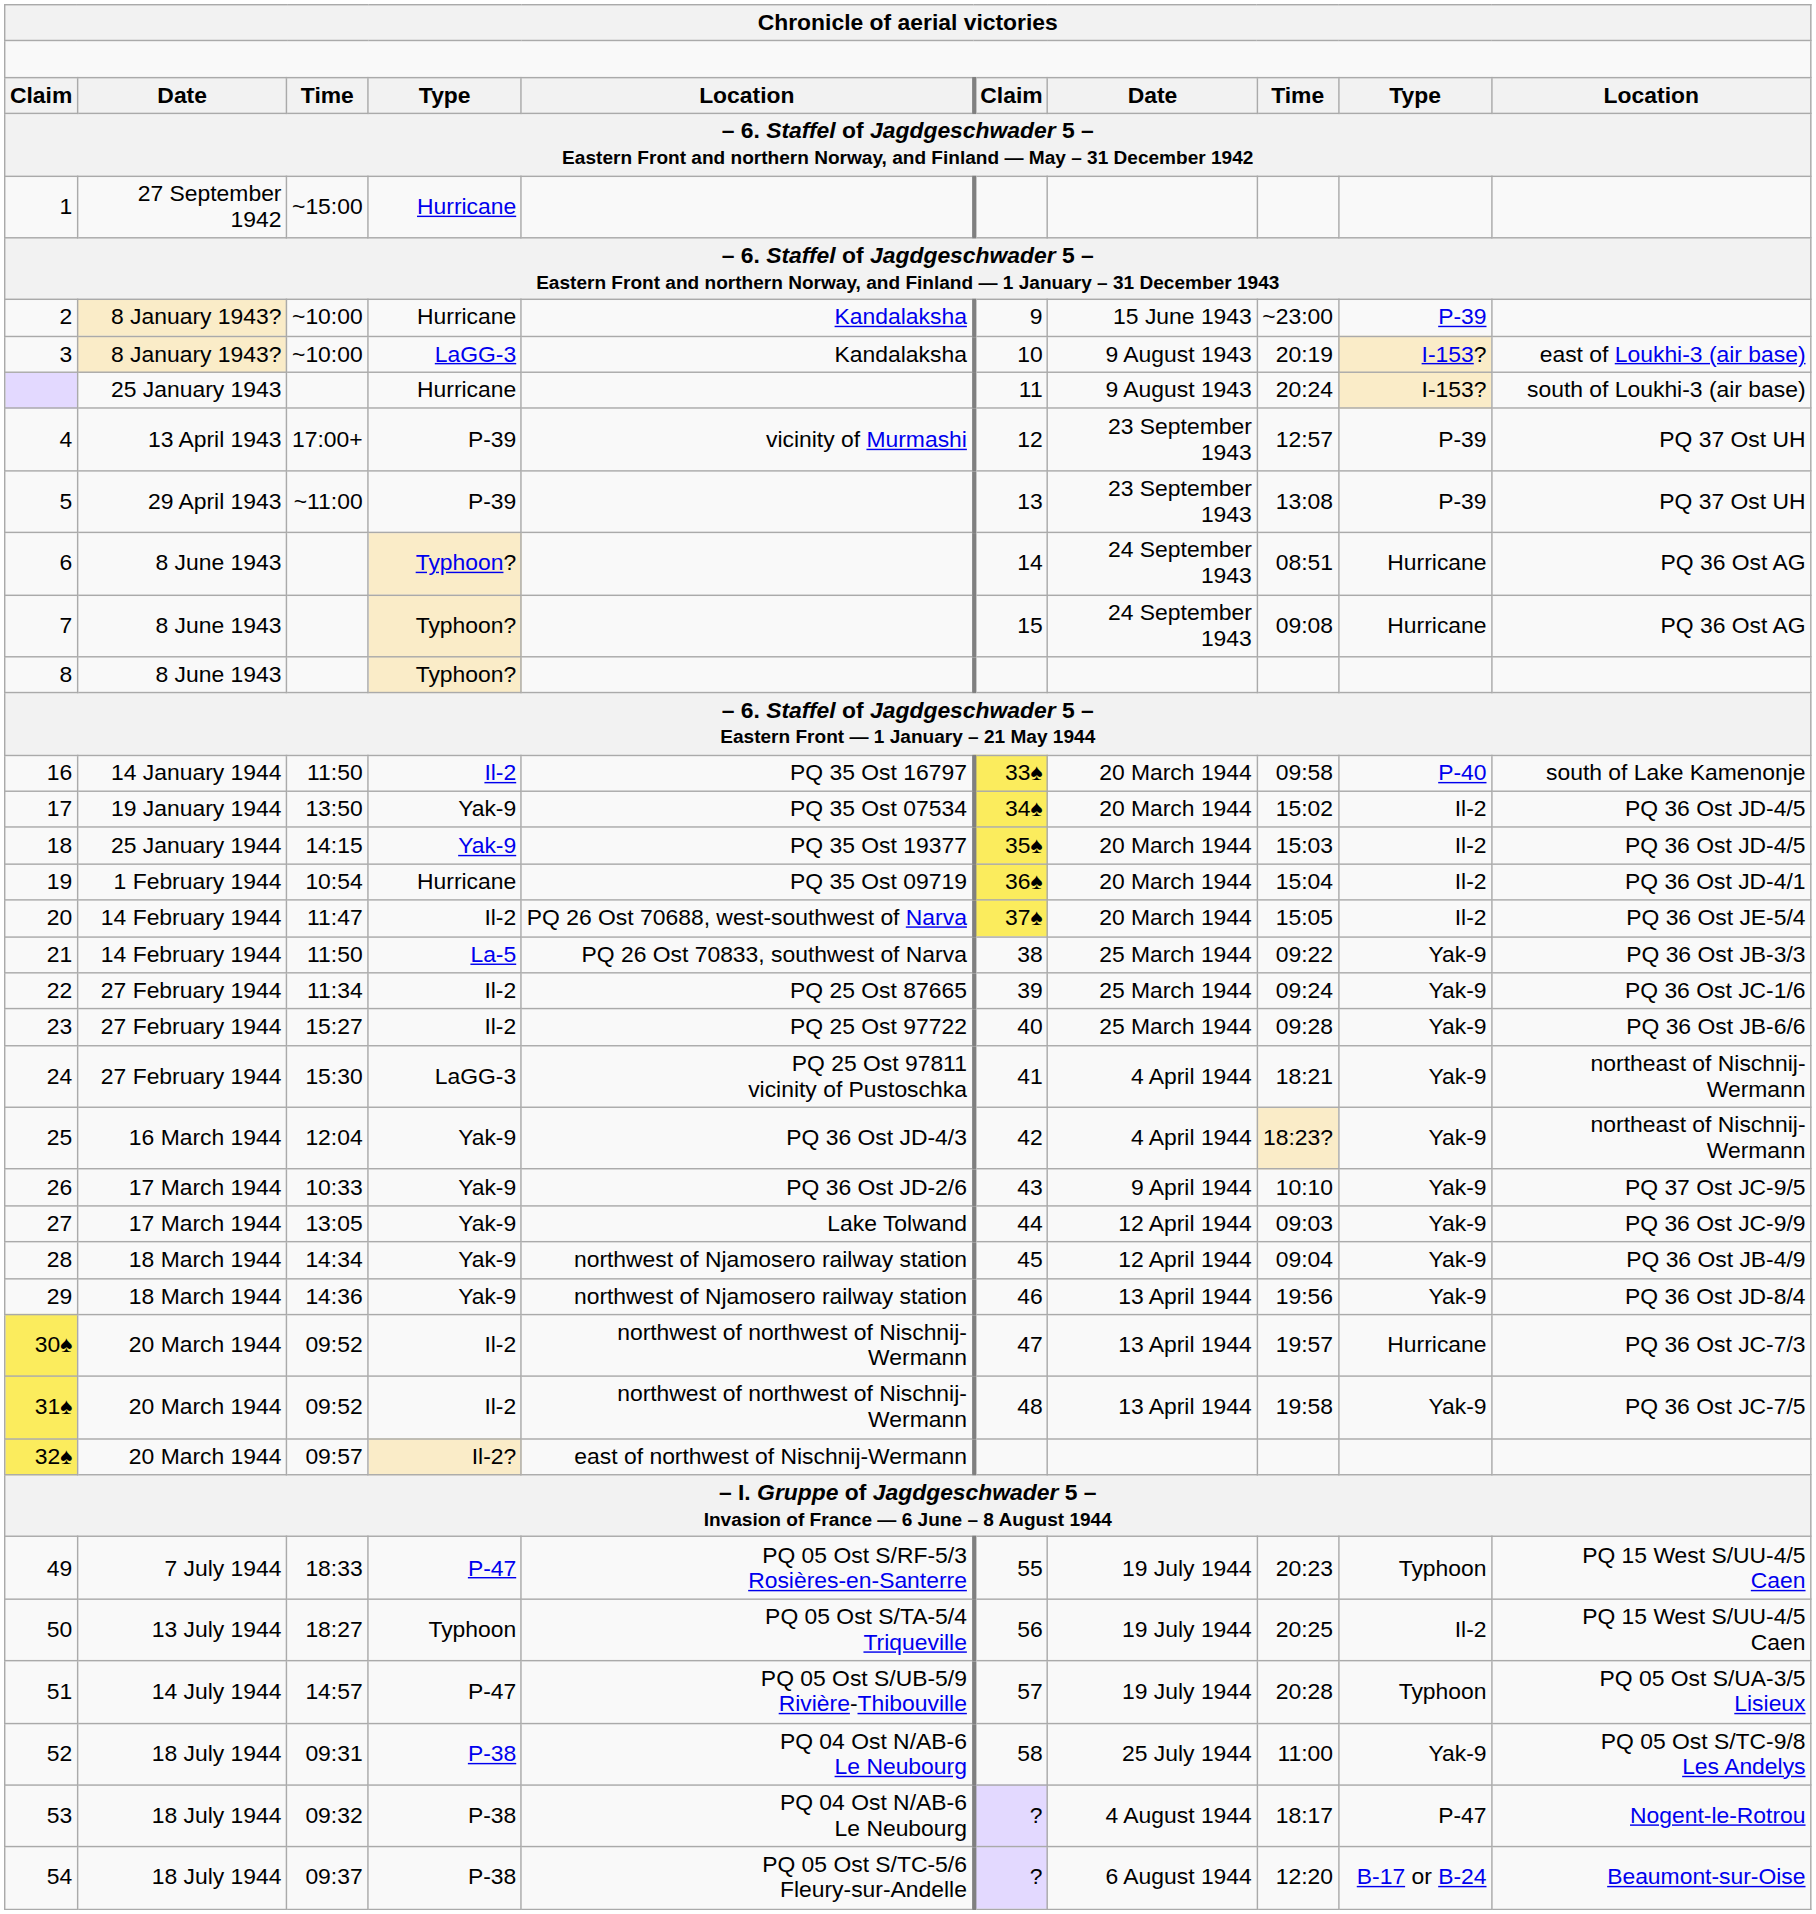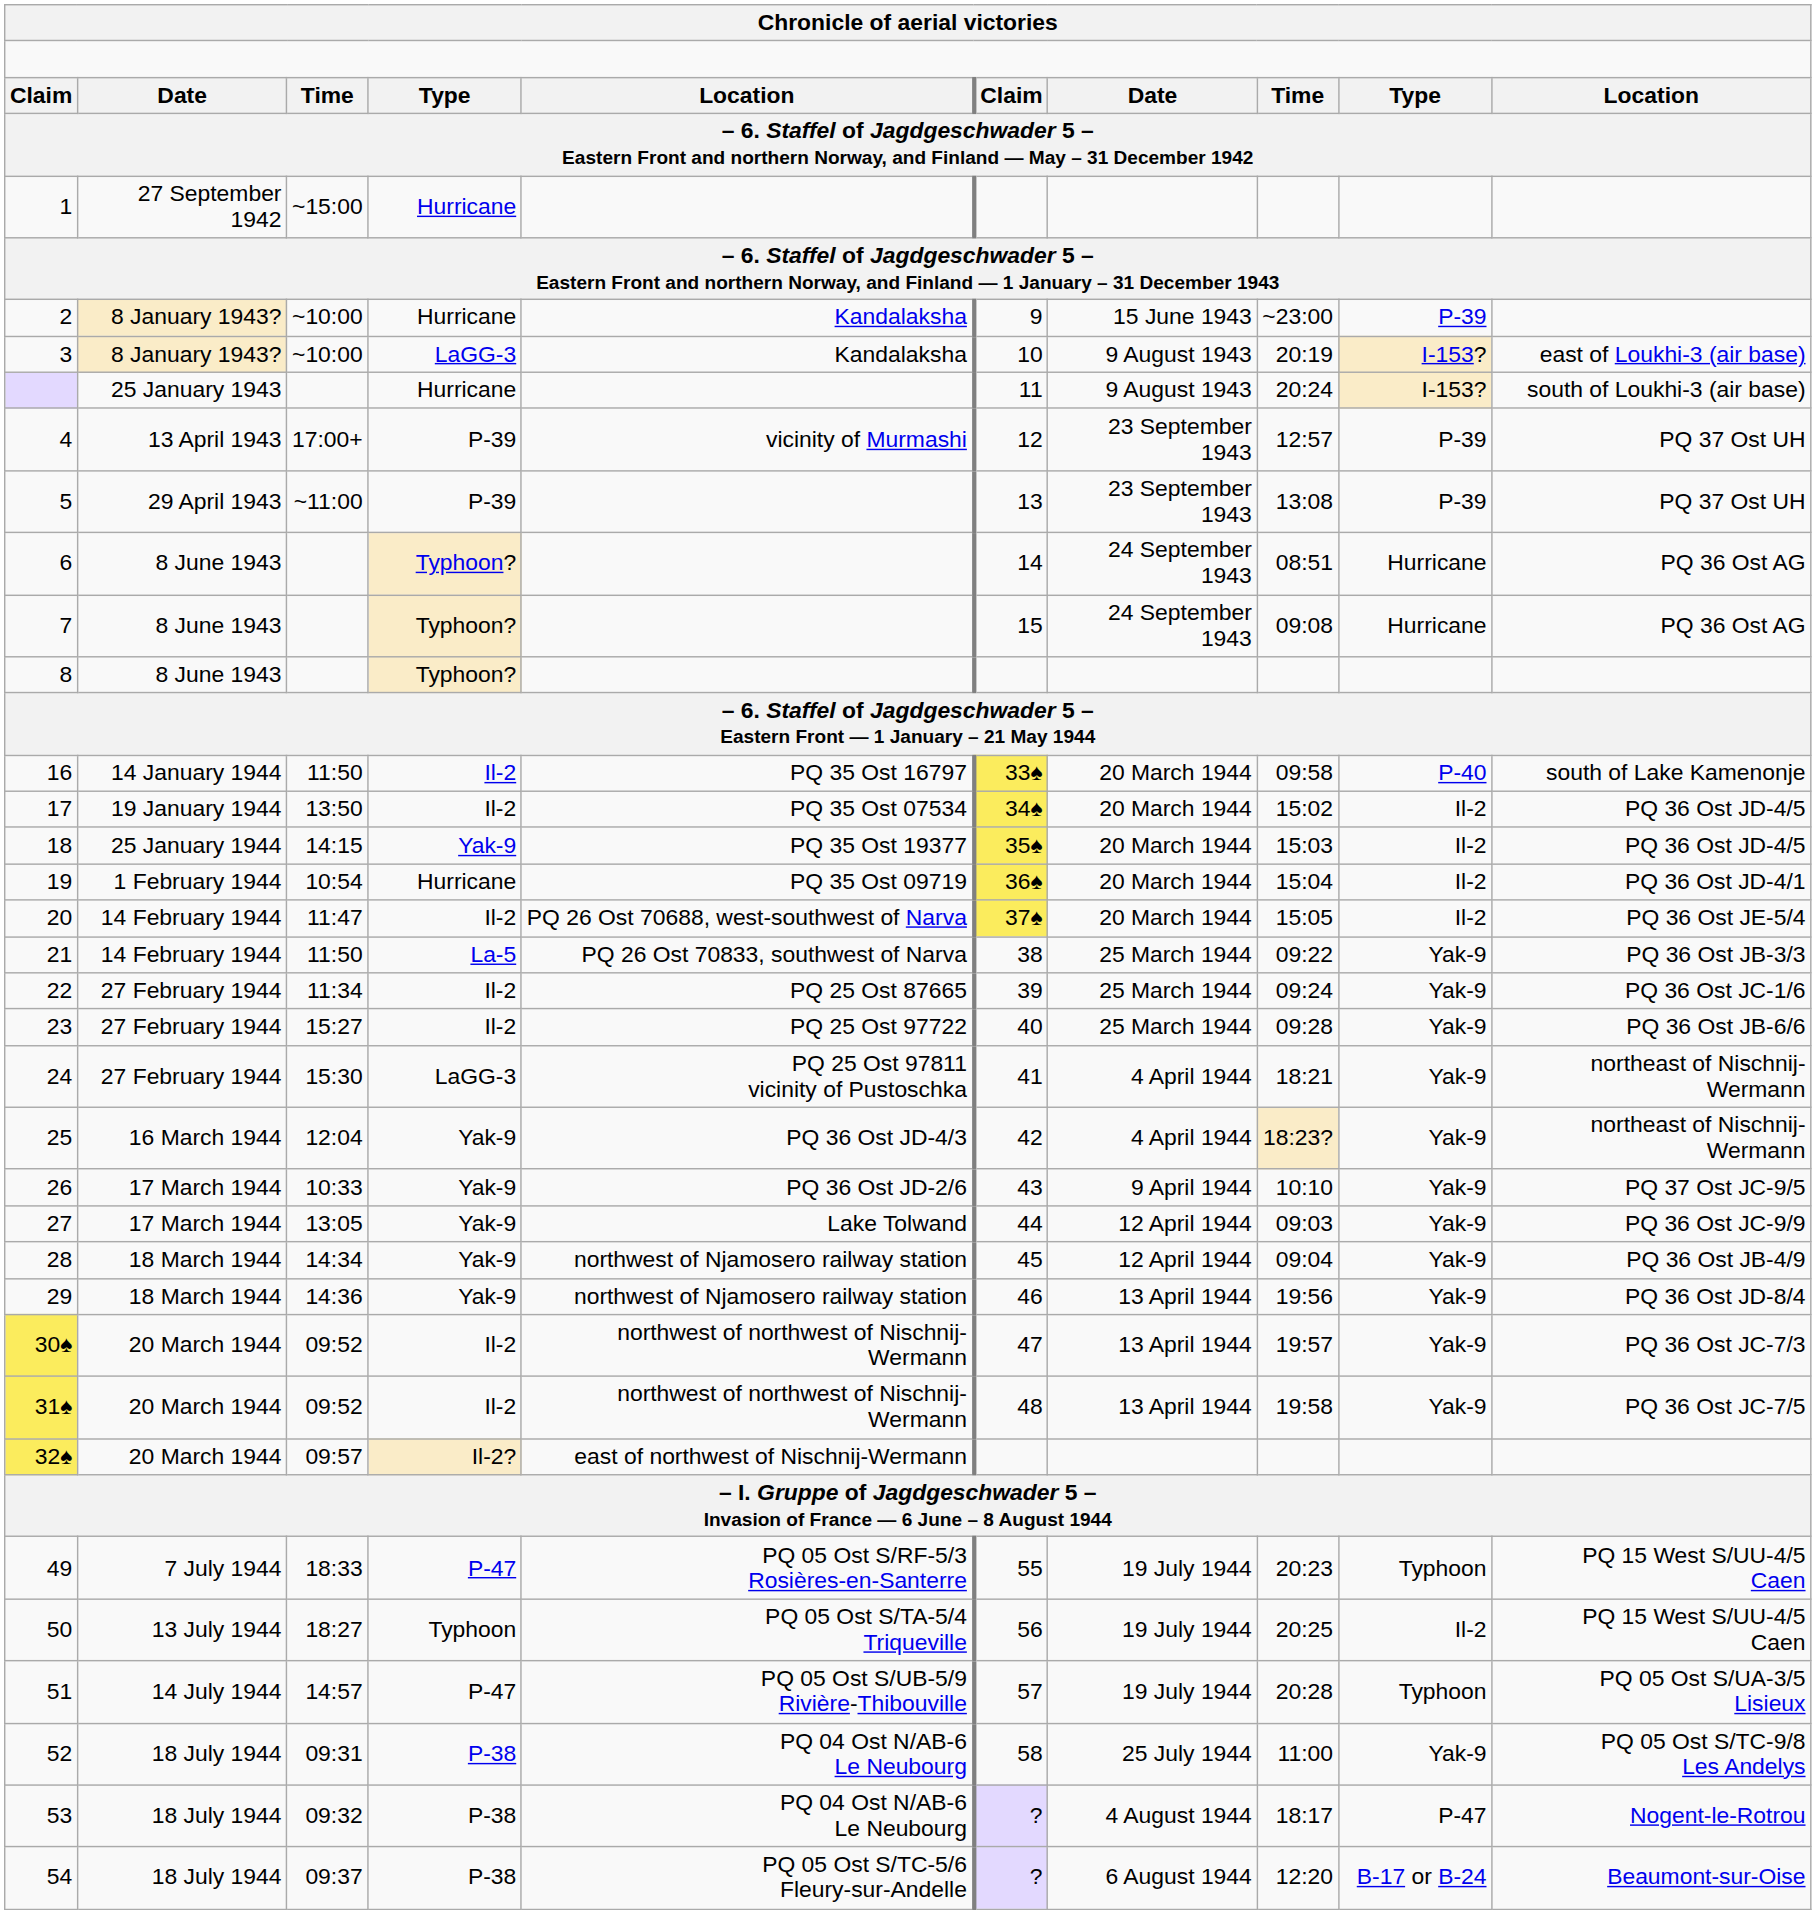(487, 809) Yak-9 -> (500, 809) Il-2
(1437, 1345) Hurricane -> (1457, 1345) Yak-9
